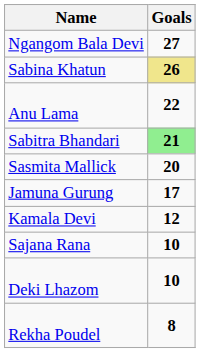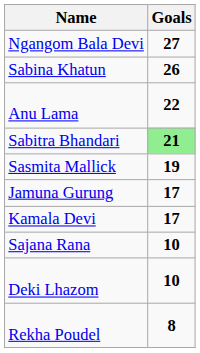(172, 69) khaki background -> (172, 69) no background
(172, 166) 20 -> (172, 166) 19
(172, 219) 12 -> (172, 219) 17
